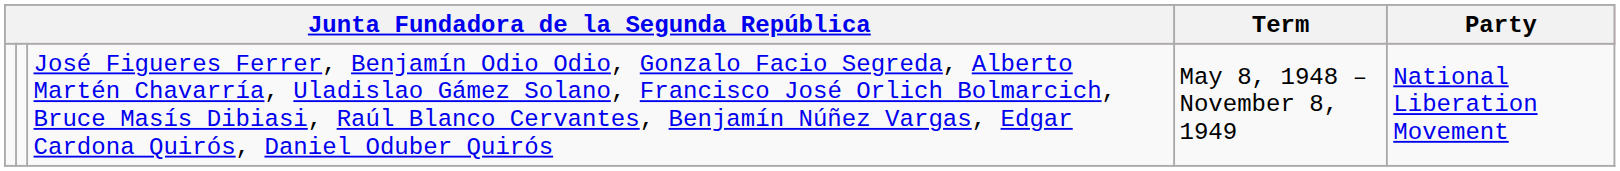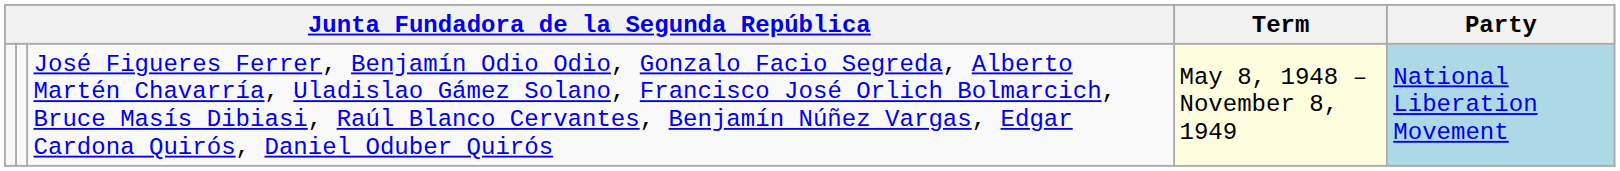(1273, 105) no background -> (1273, 105) lightyellow background
(1465, 105) no background -> (1465, 105) lightblue background
